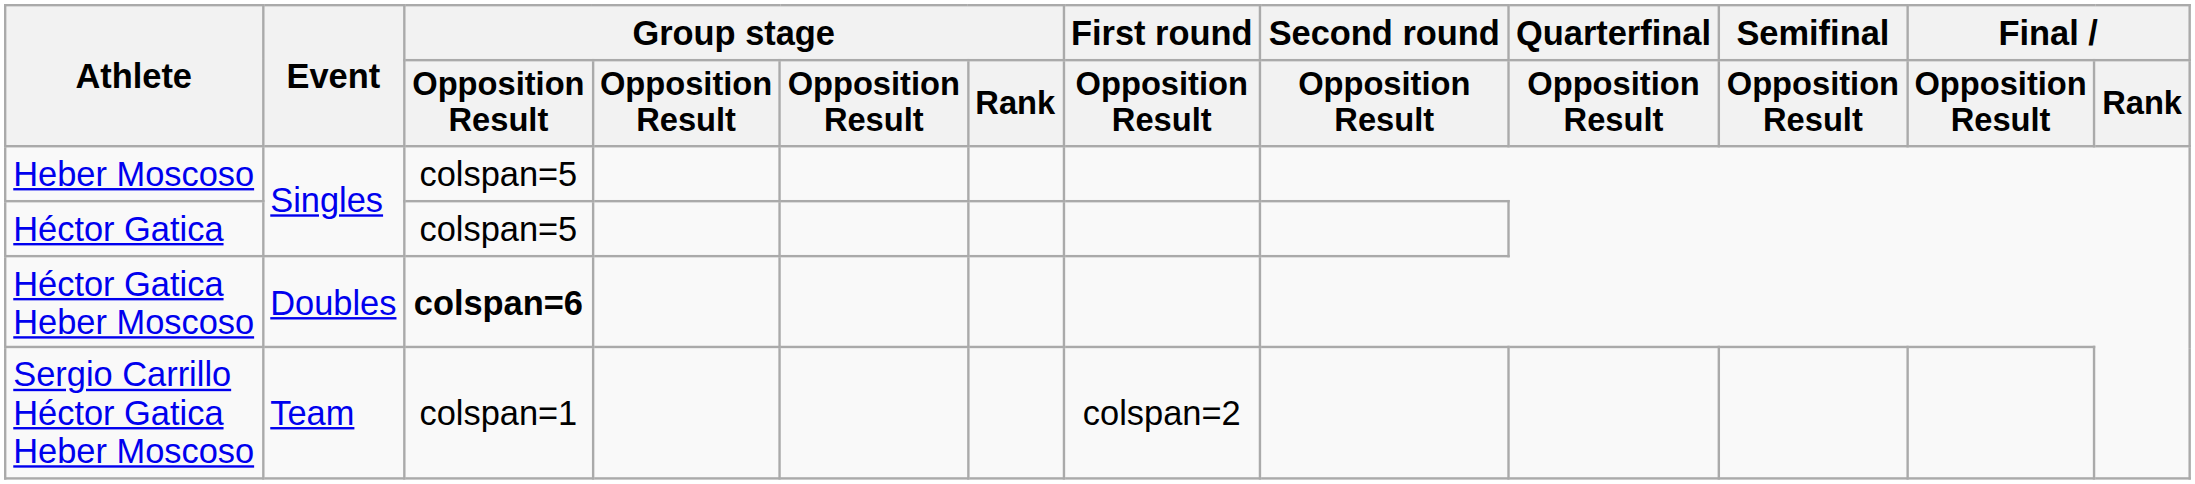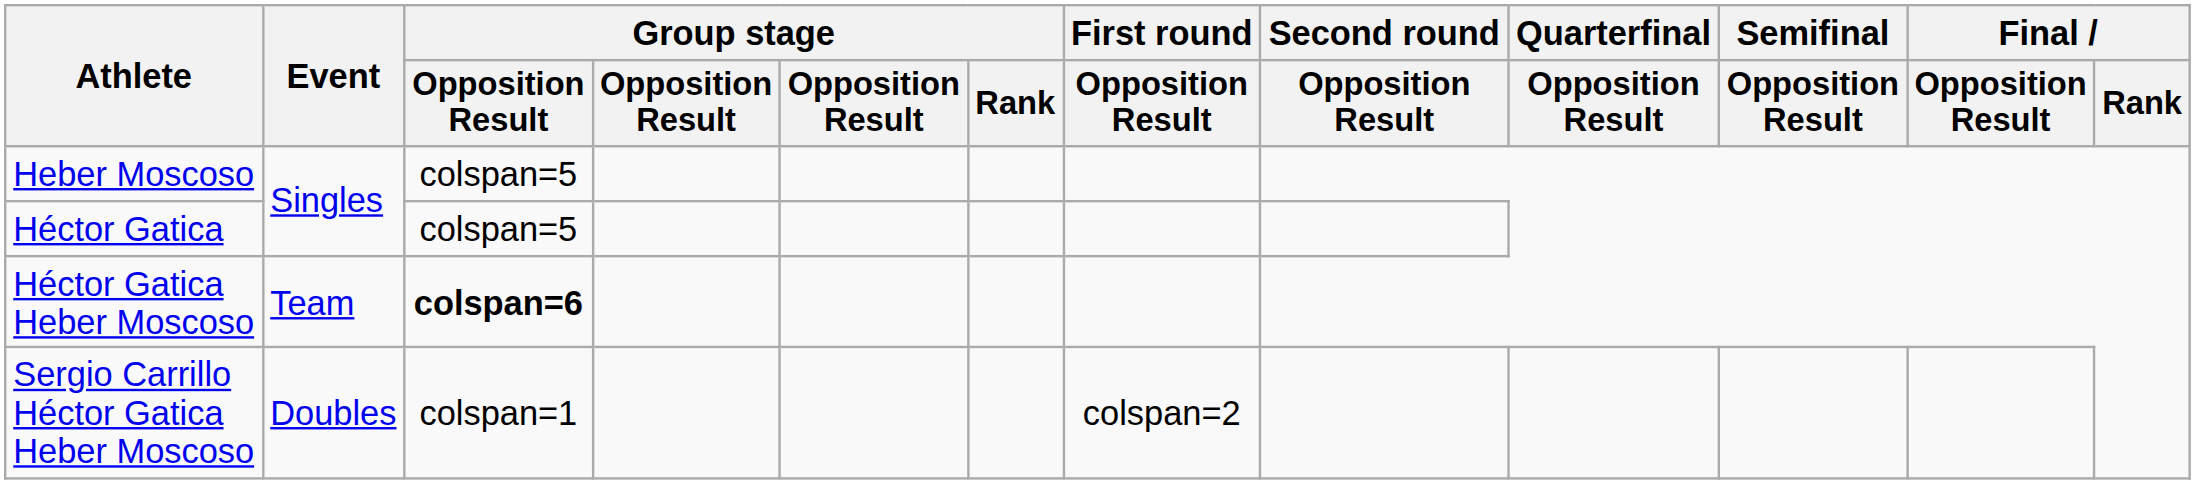(333, 302) Doubles -> (312, 302) Team
(312, 414) Team -> (333, 414) Doubles
